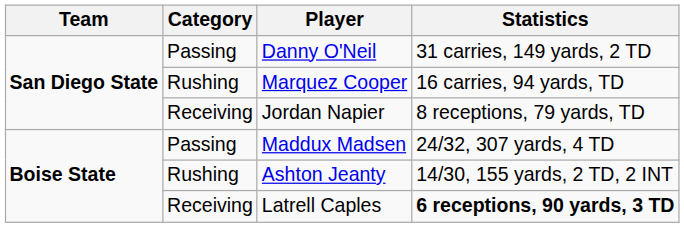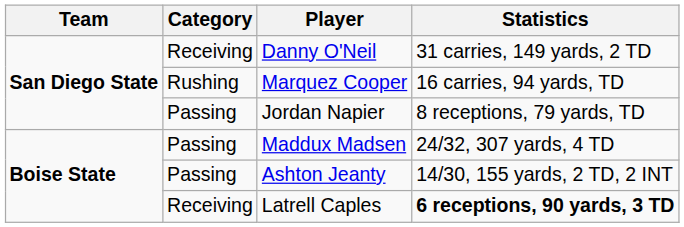(202, 51) Passing -> (210, 51) Receiving
(210, 113) Receiving -> (202, 113) Passing
(203, 175) Rushing -> (202, 175) Passing
